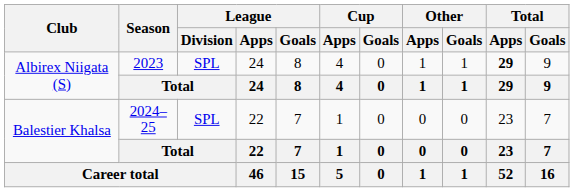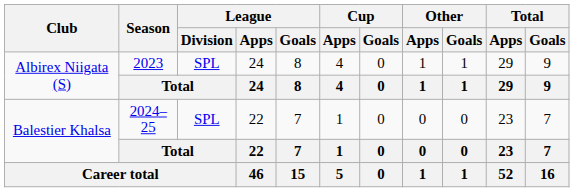(506, 63) bold -> (506, 63) normal
